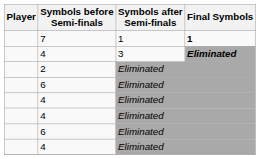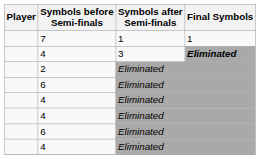(190, 38) bold -> (190, 38) normal
